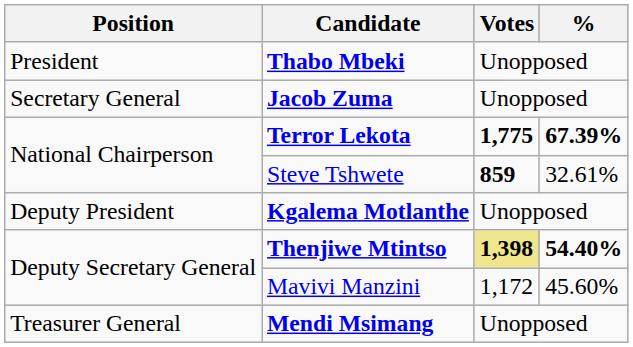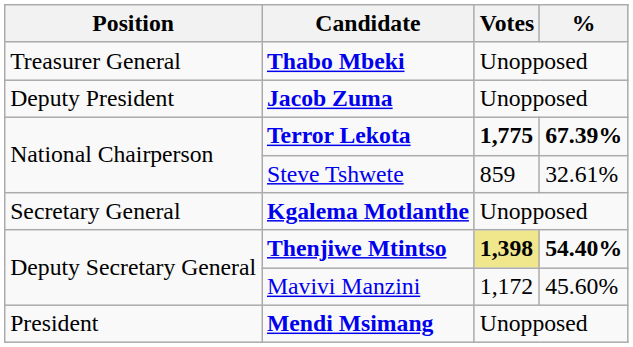(54, 60) President -> (96, 60) Treasurer General
(95, 98) Secretary General -> (92, 98) Deputy President
(498, 173) bold -> (498, 173) normal
(92, 211) Deputy President -> (95, 211) Secretary General
(96, 323) Treasurer General -> (54, 323) President
